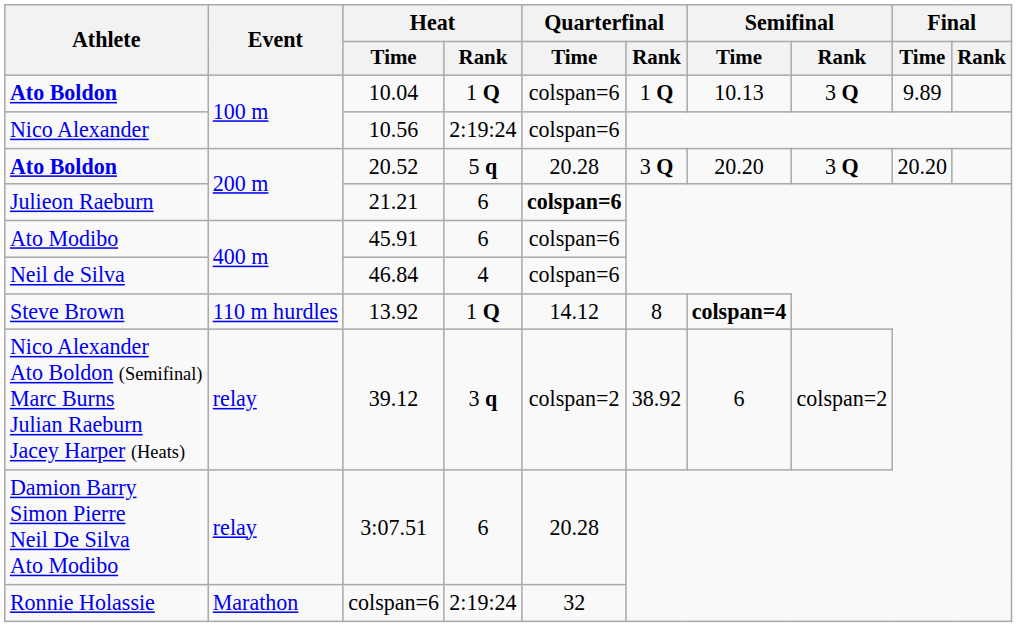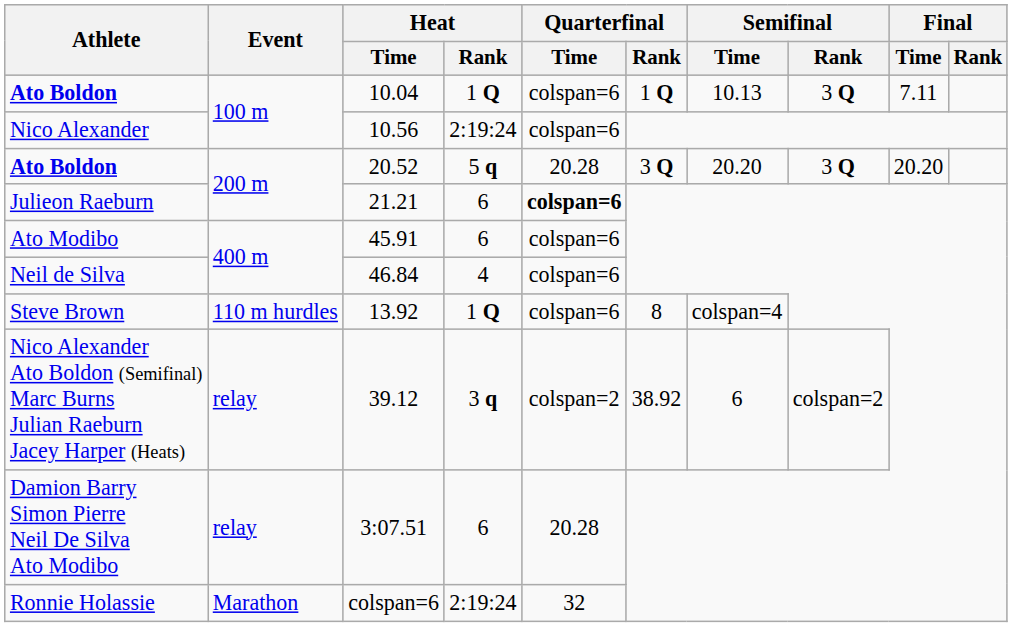(922, 93) 9.89 -> (918, 93) 7.11
(574, 311) 14.12 -> (574, 311) colspan=6
(739, 311) bold -> (737, 311) normal
